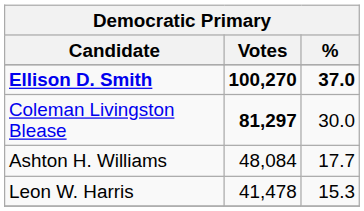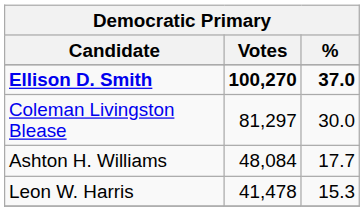(268, 120) bold -> (268, 120) normal
